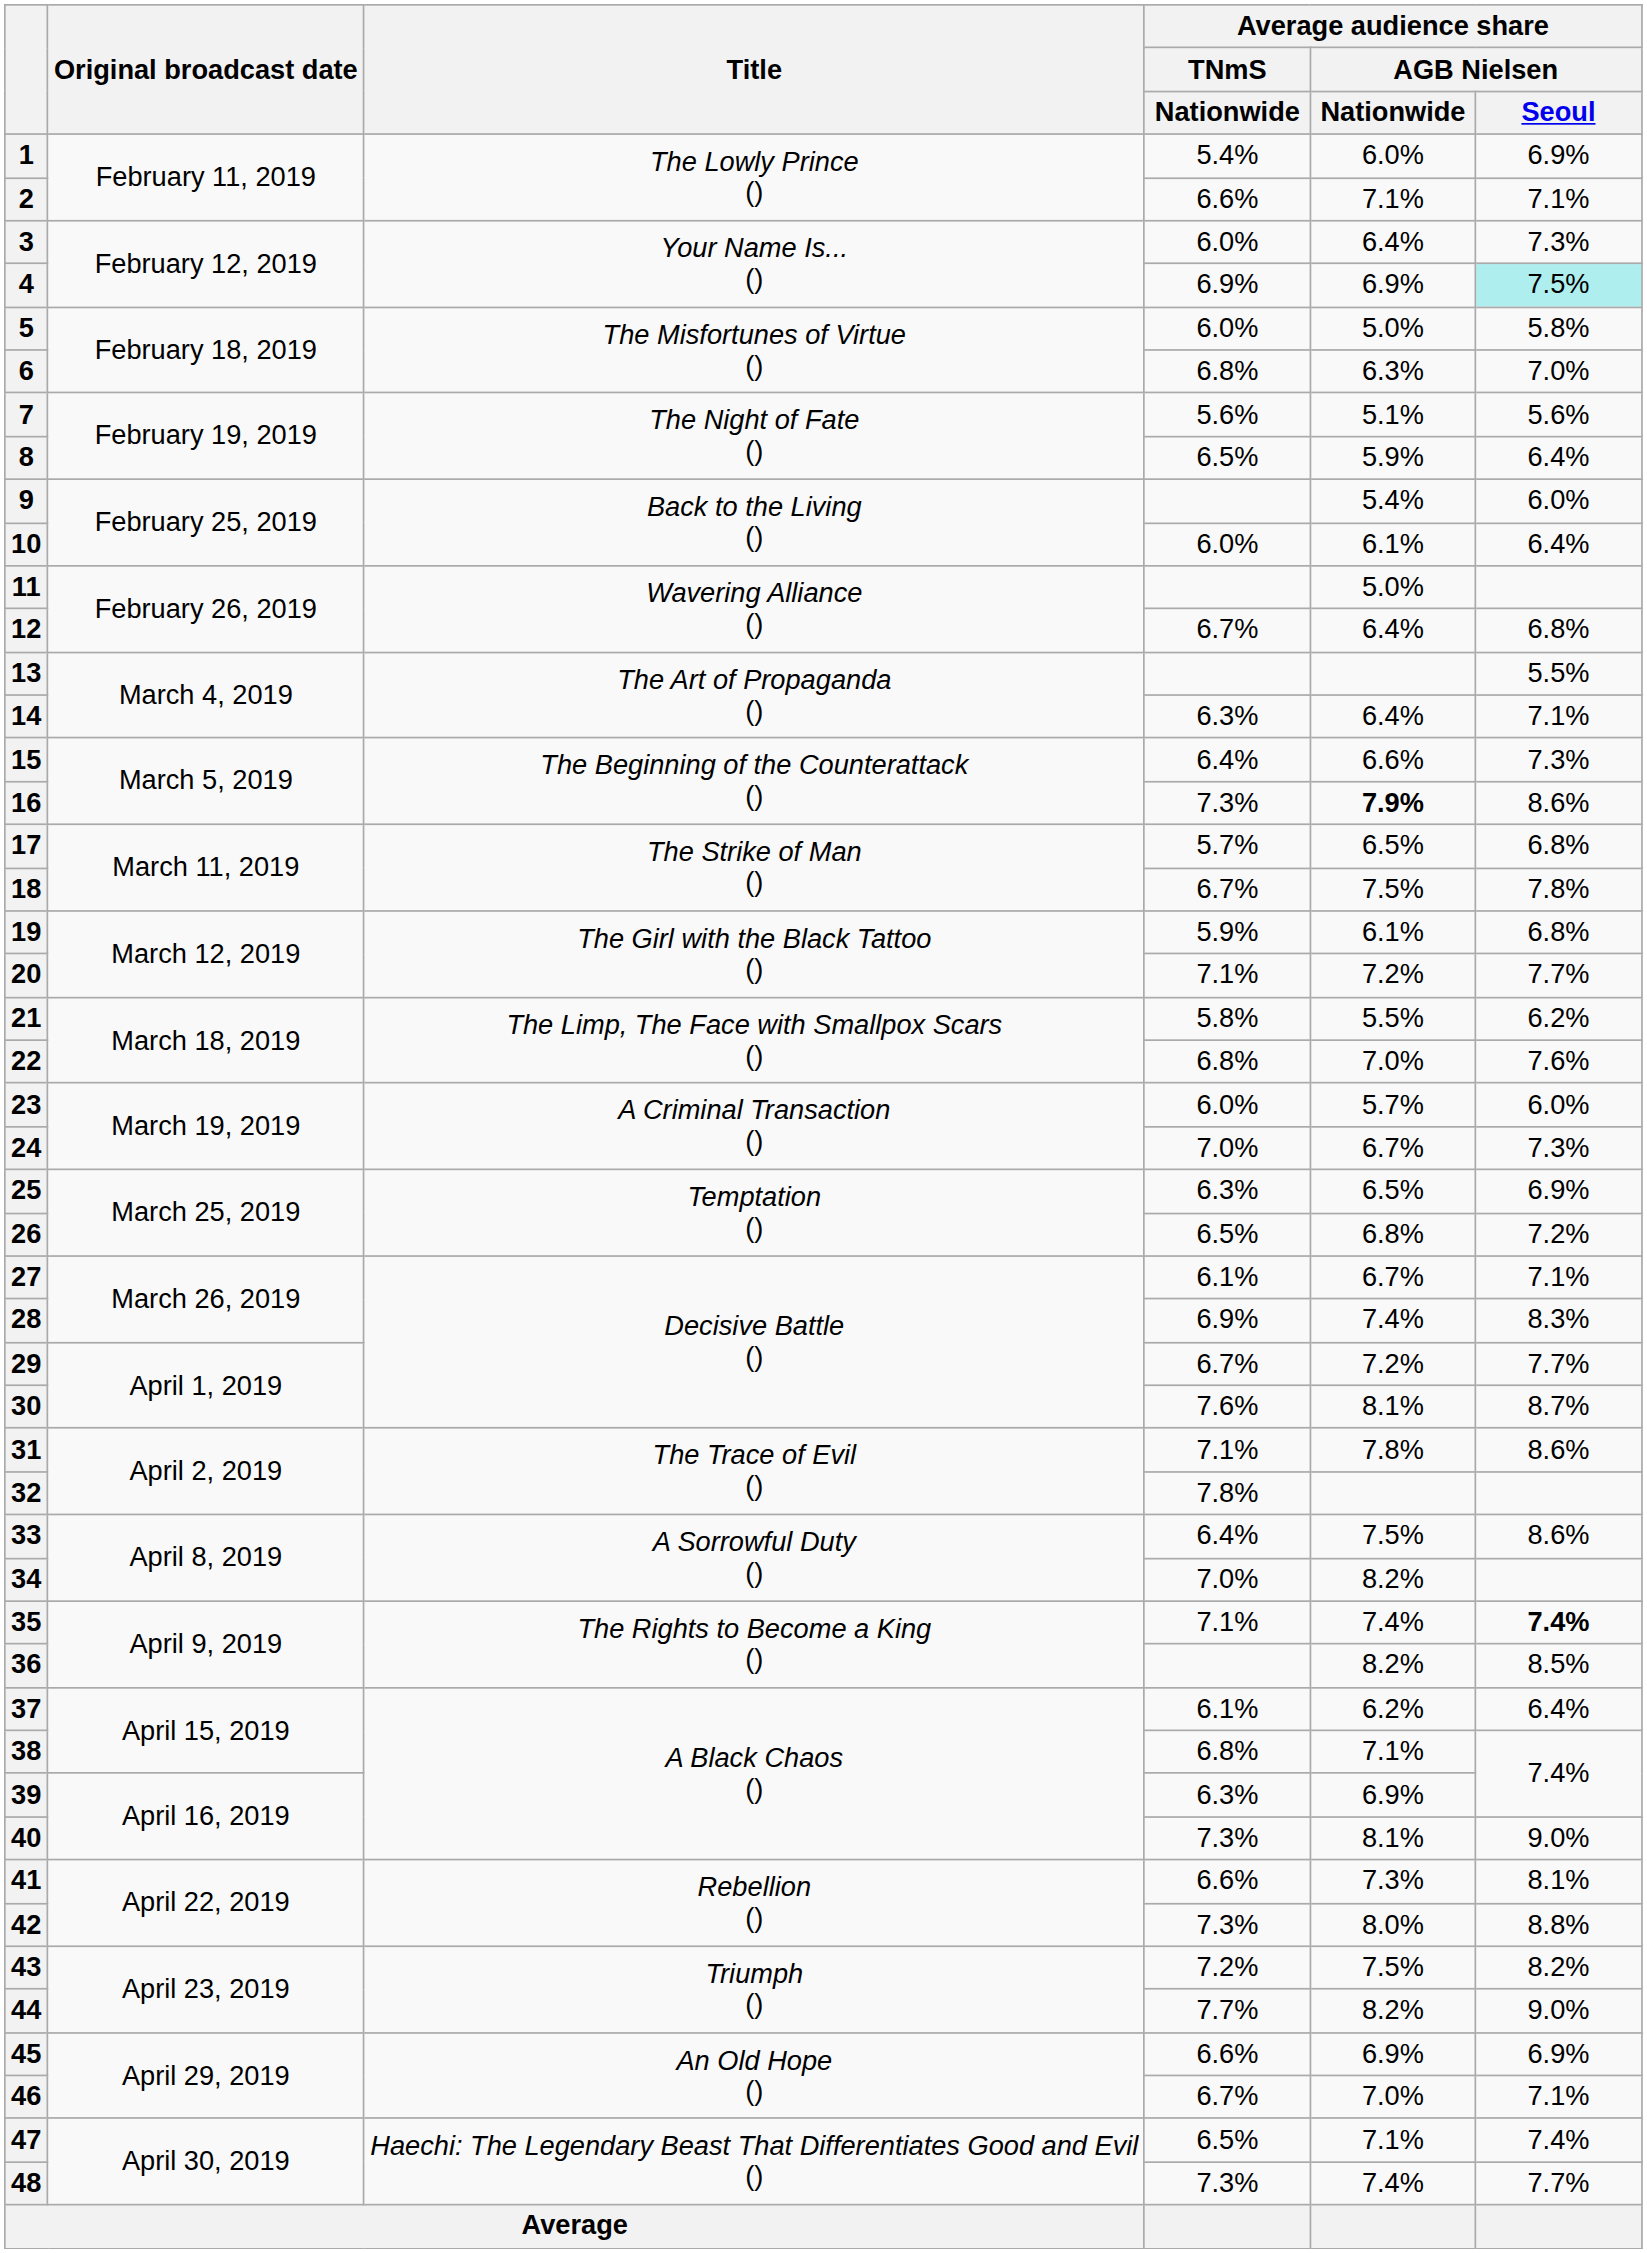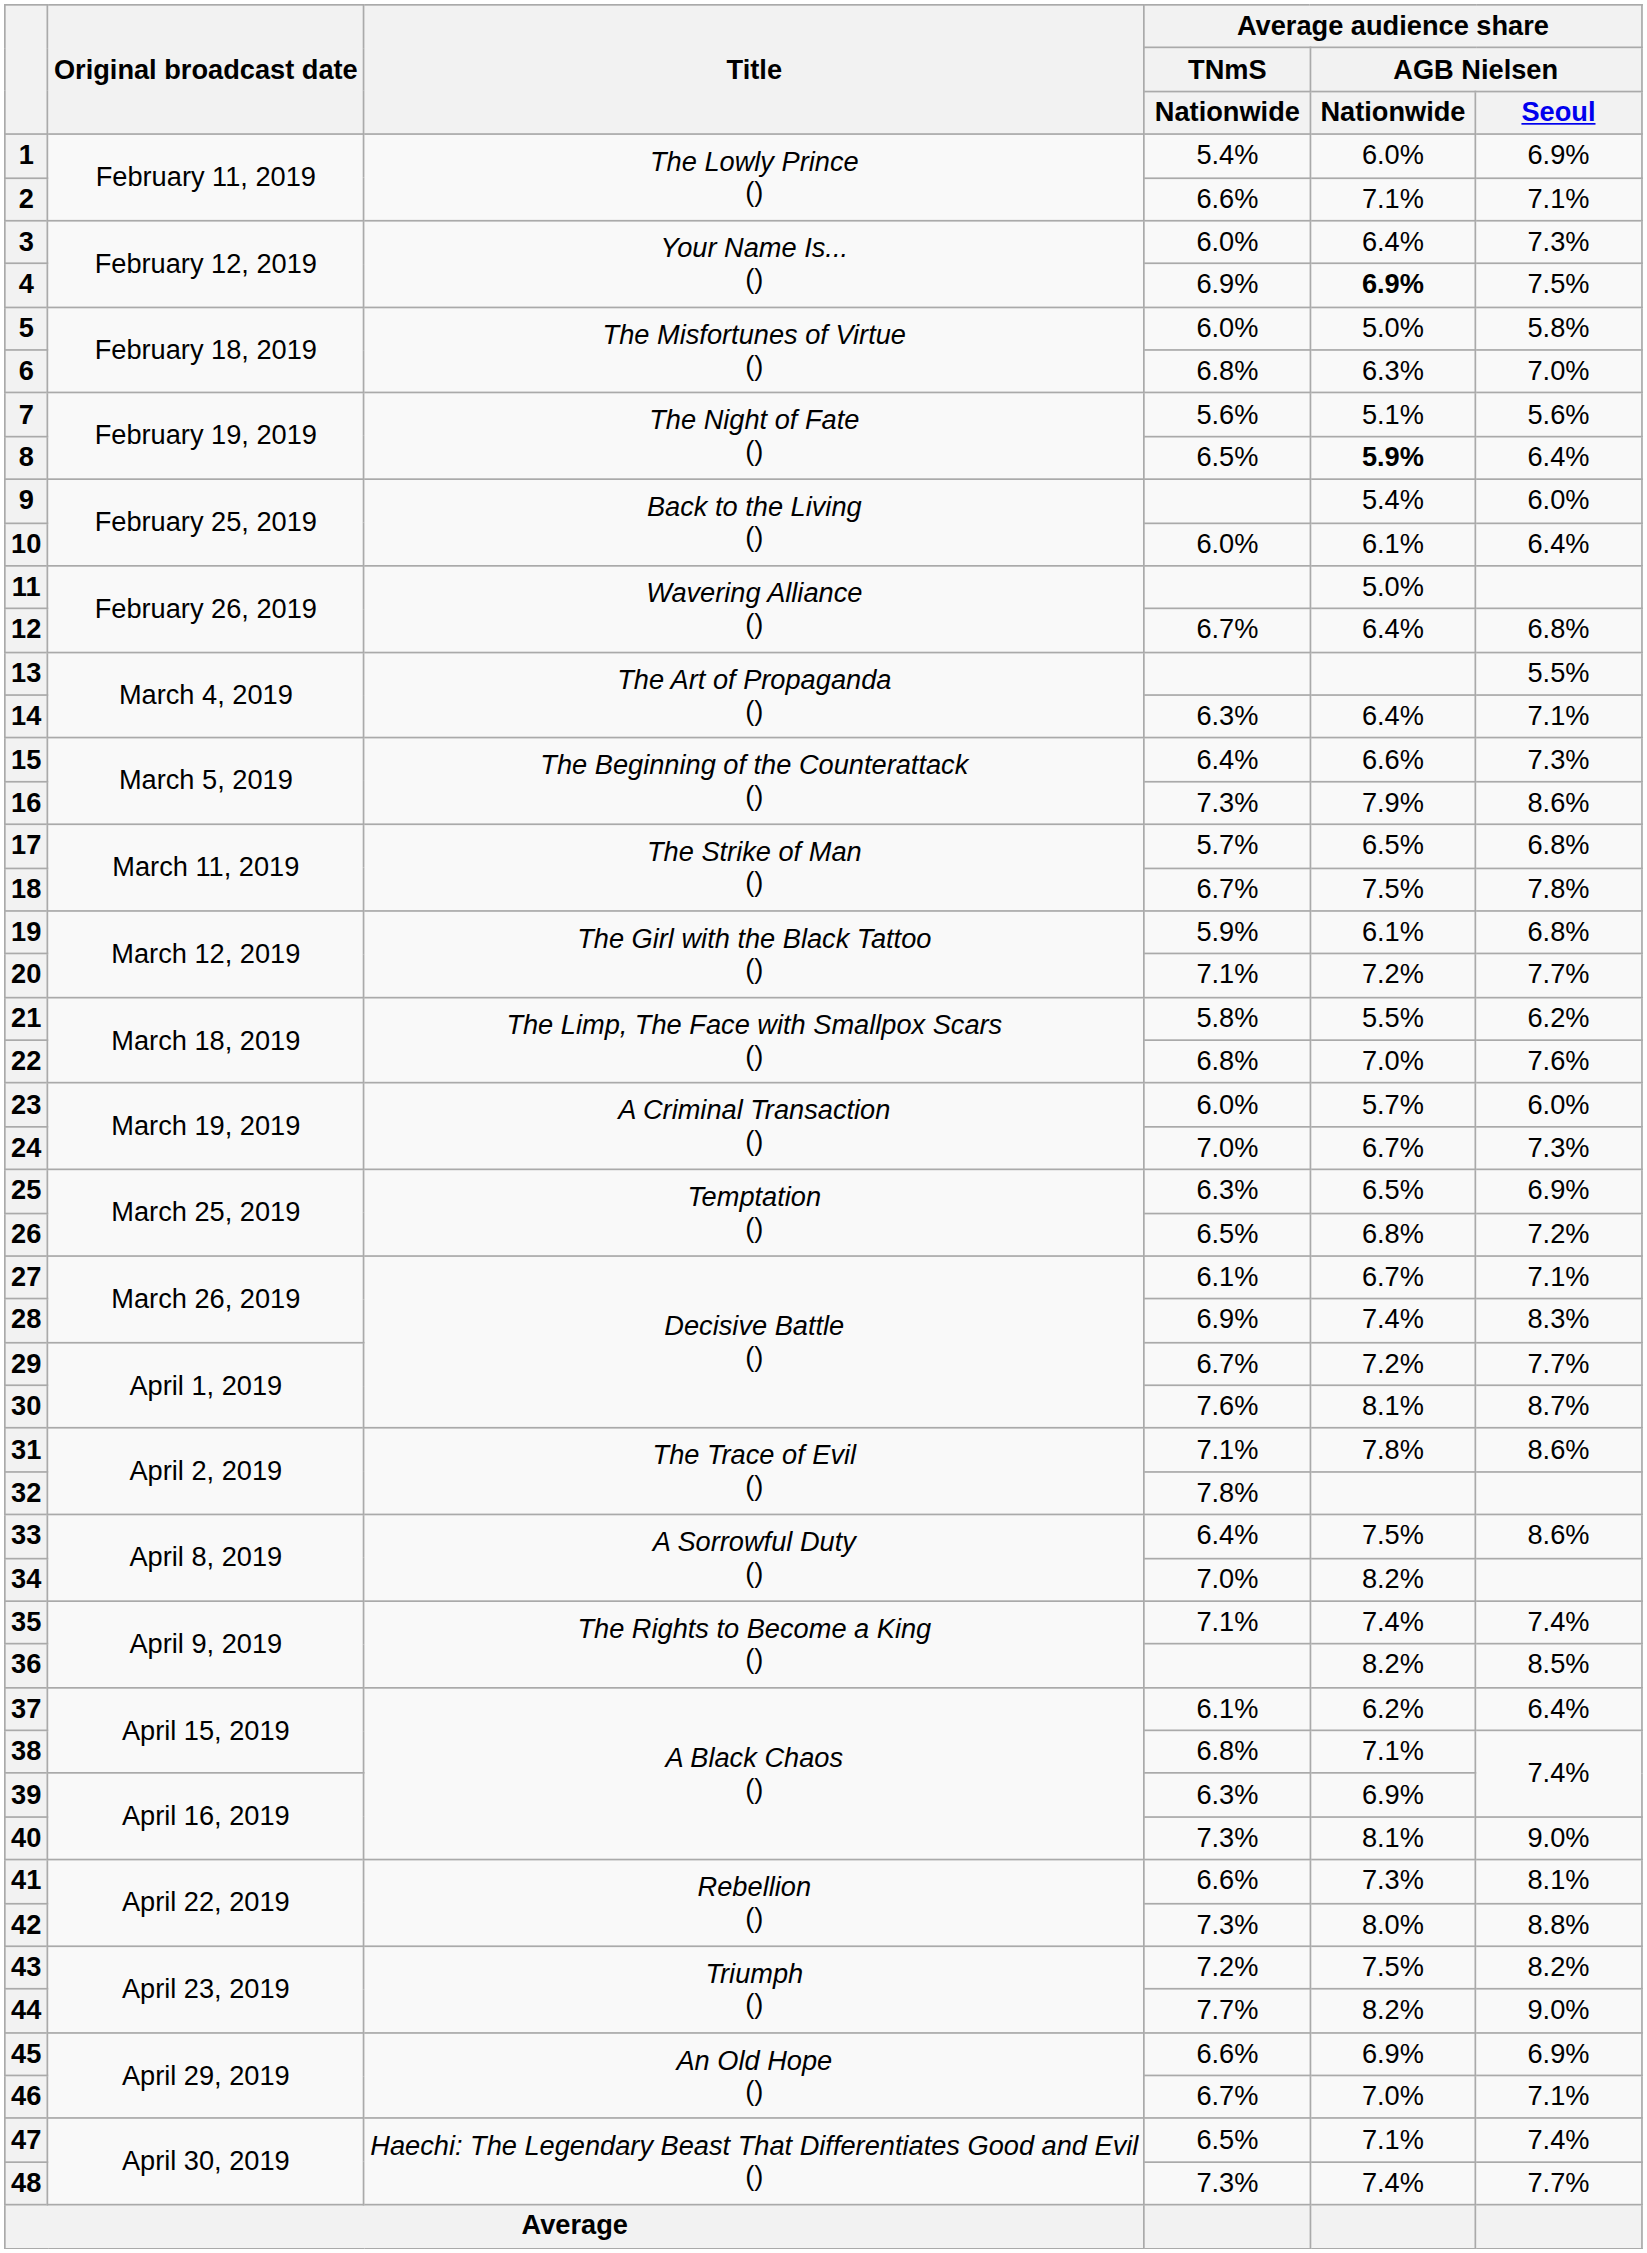(1393, 284) normal -> (1393, 284) bold
(1558, 284) paleturquoise background -> (1558, 284) no background
(1393, 457) normal -> (1393, 457) bold
(1393, 802) bold -> (1393, 802) normal
(1558, 1622) bold -> (1558, 1622) normal
